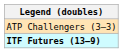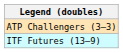(54, 40) bold -> (54, 40) normal
